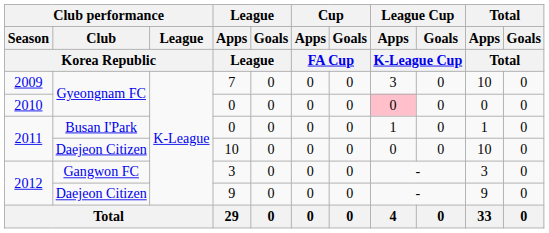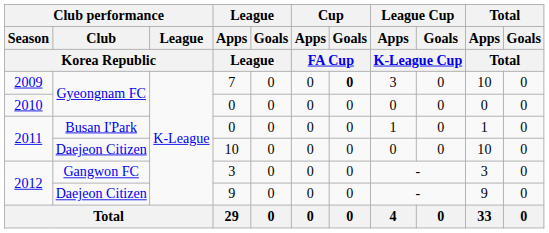(350, 82) normal -> (350, 82) bold
(393, 104) pink background -> (393, 104) no background
